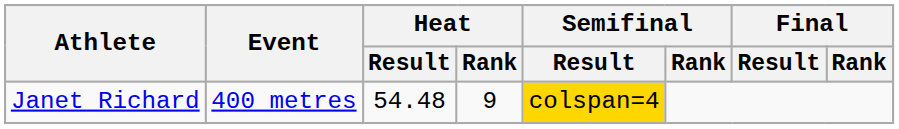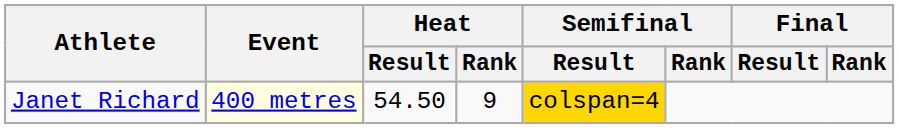(284, 102) no background -> (284, 102) lightyellow background
(409, 102) 54.48 -> (409, 102) 54.50
